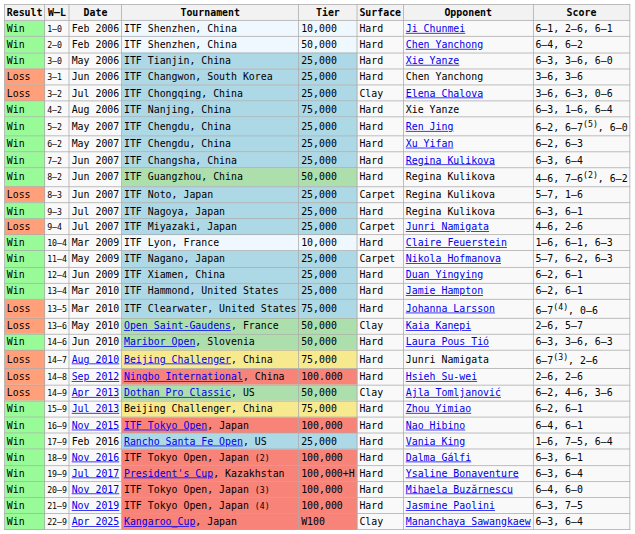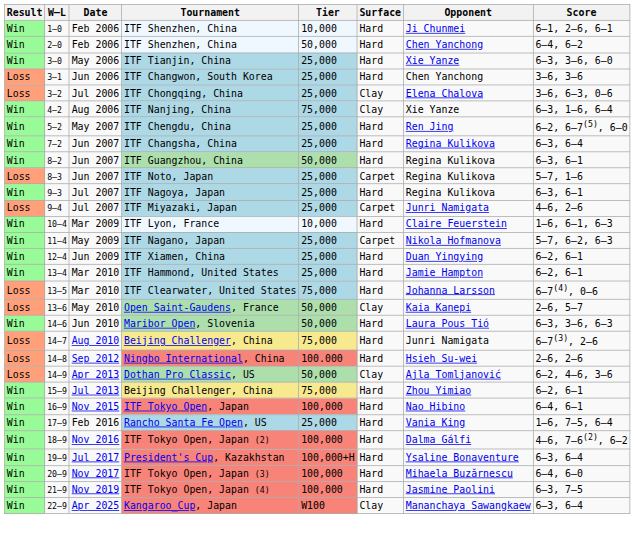(371, 109) Hard -> (371, 109) Clay
- row: (55, 145)
(581, 177) 4–6, 7–6(2), 6–2 -> (559, 160) 6–3, 6–1
(559, 457) 6–3, 6–1 -> (581, 440) 4–6, 7–6(2), 6–2
